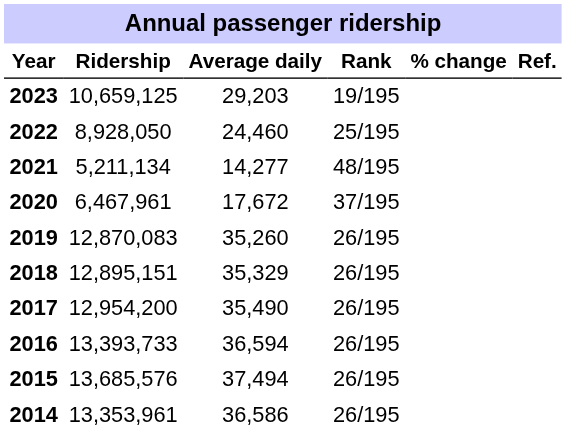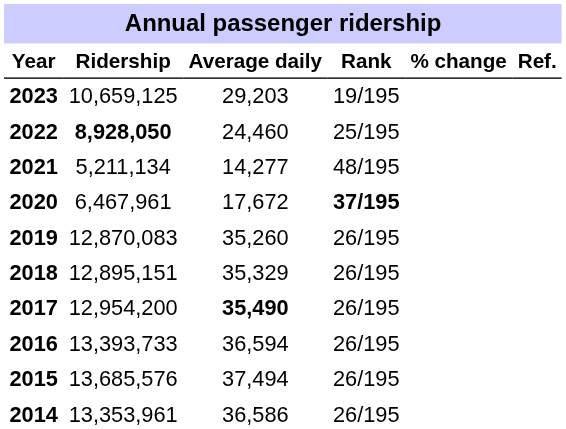(123, 131) normal -> (123, 131) bold
(366, 202) normal -> (366, 202) bold
(255, 308) normal -> (255, 308) bold
